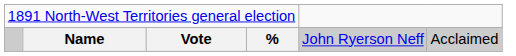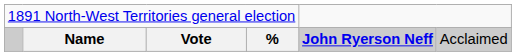(363, 39) normal -> (368, 39) bold
